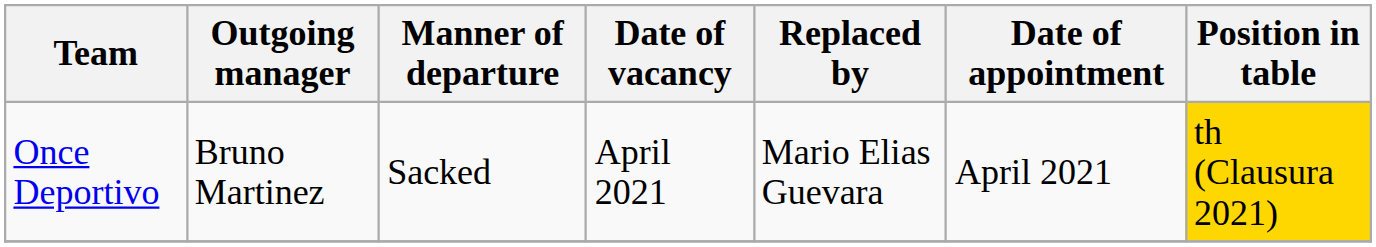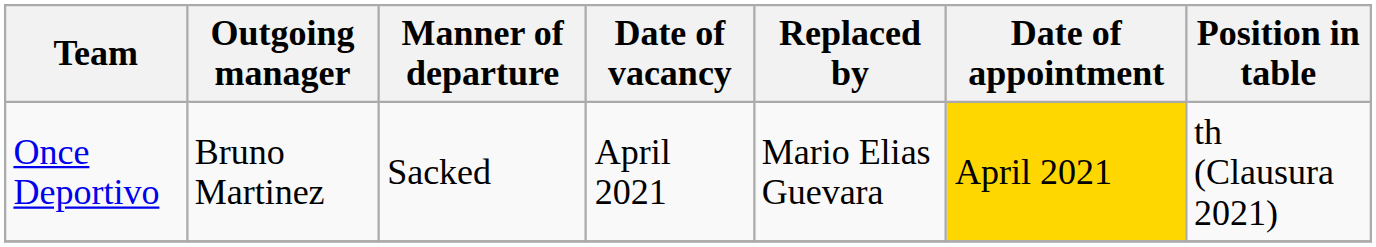(1033, 171) no background -> (1033, 171) gold background
(1264, 171) gold background -> (1264, 171) no background
